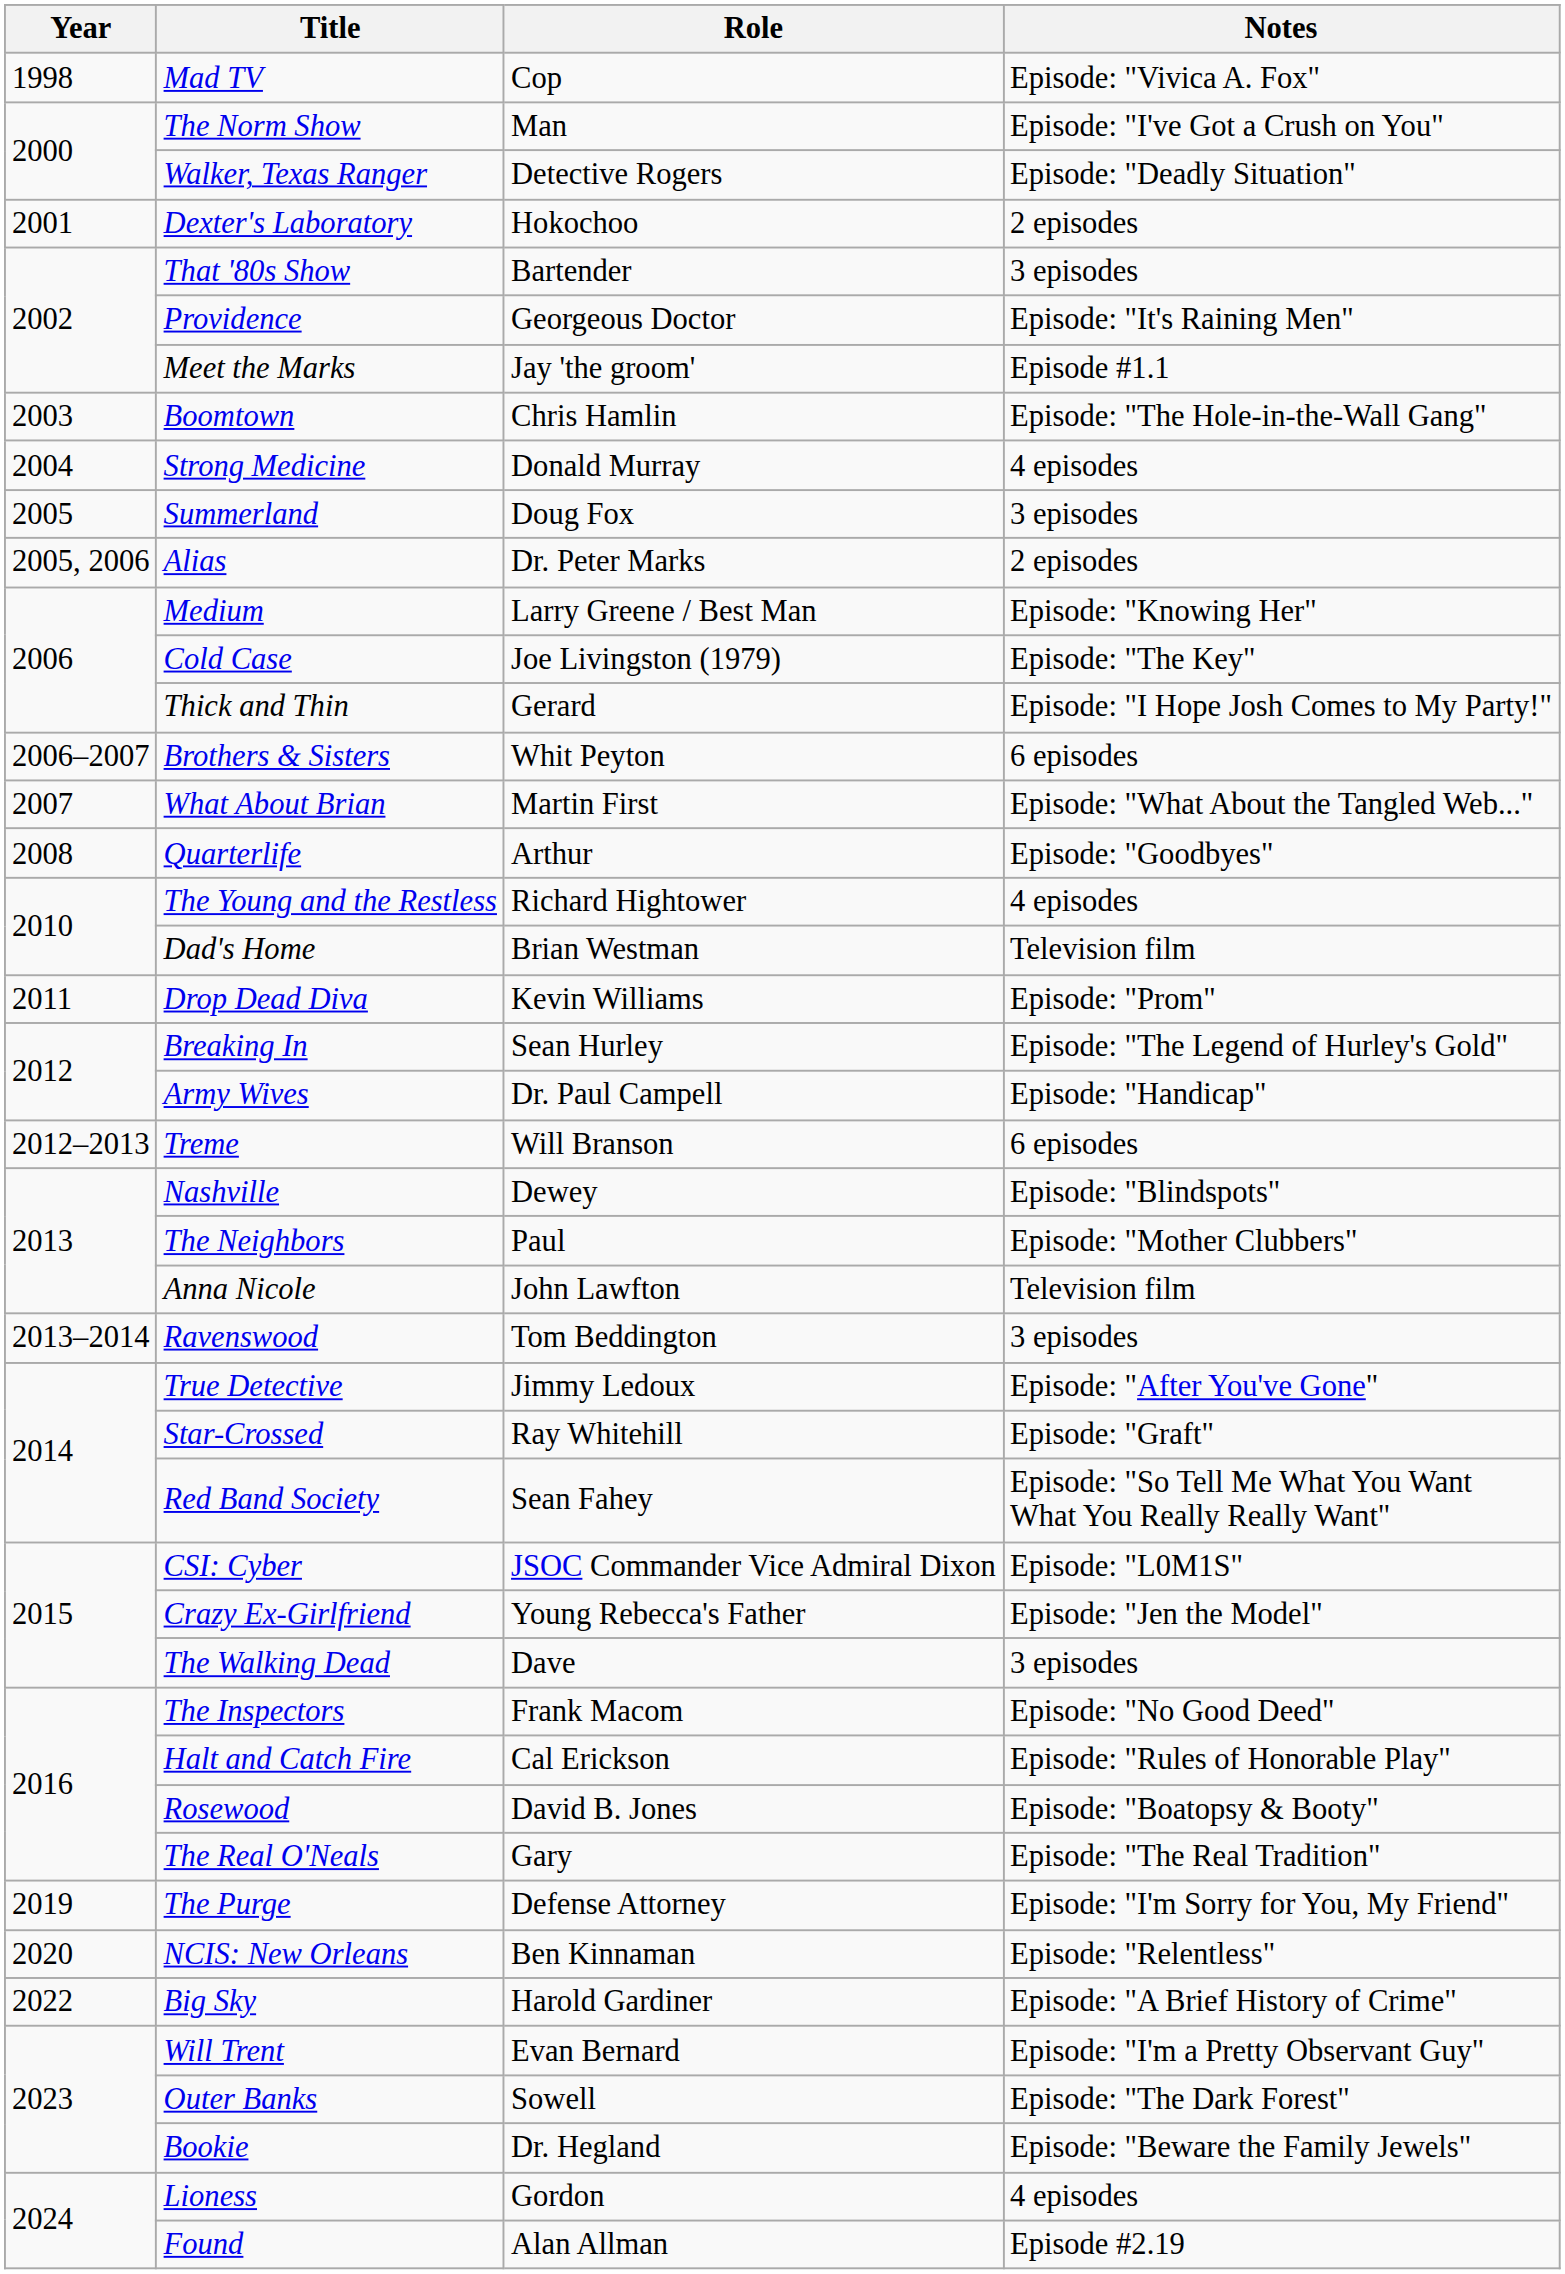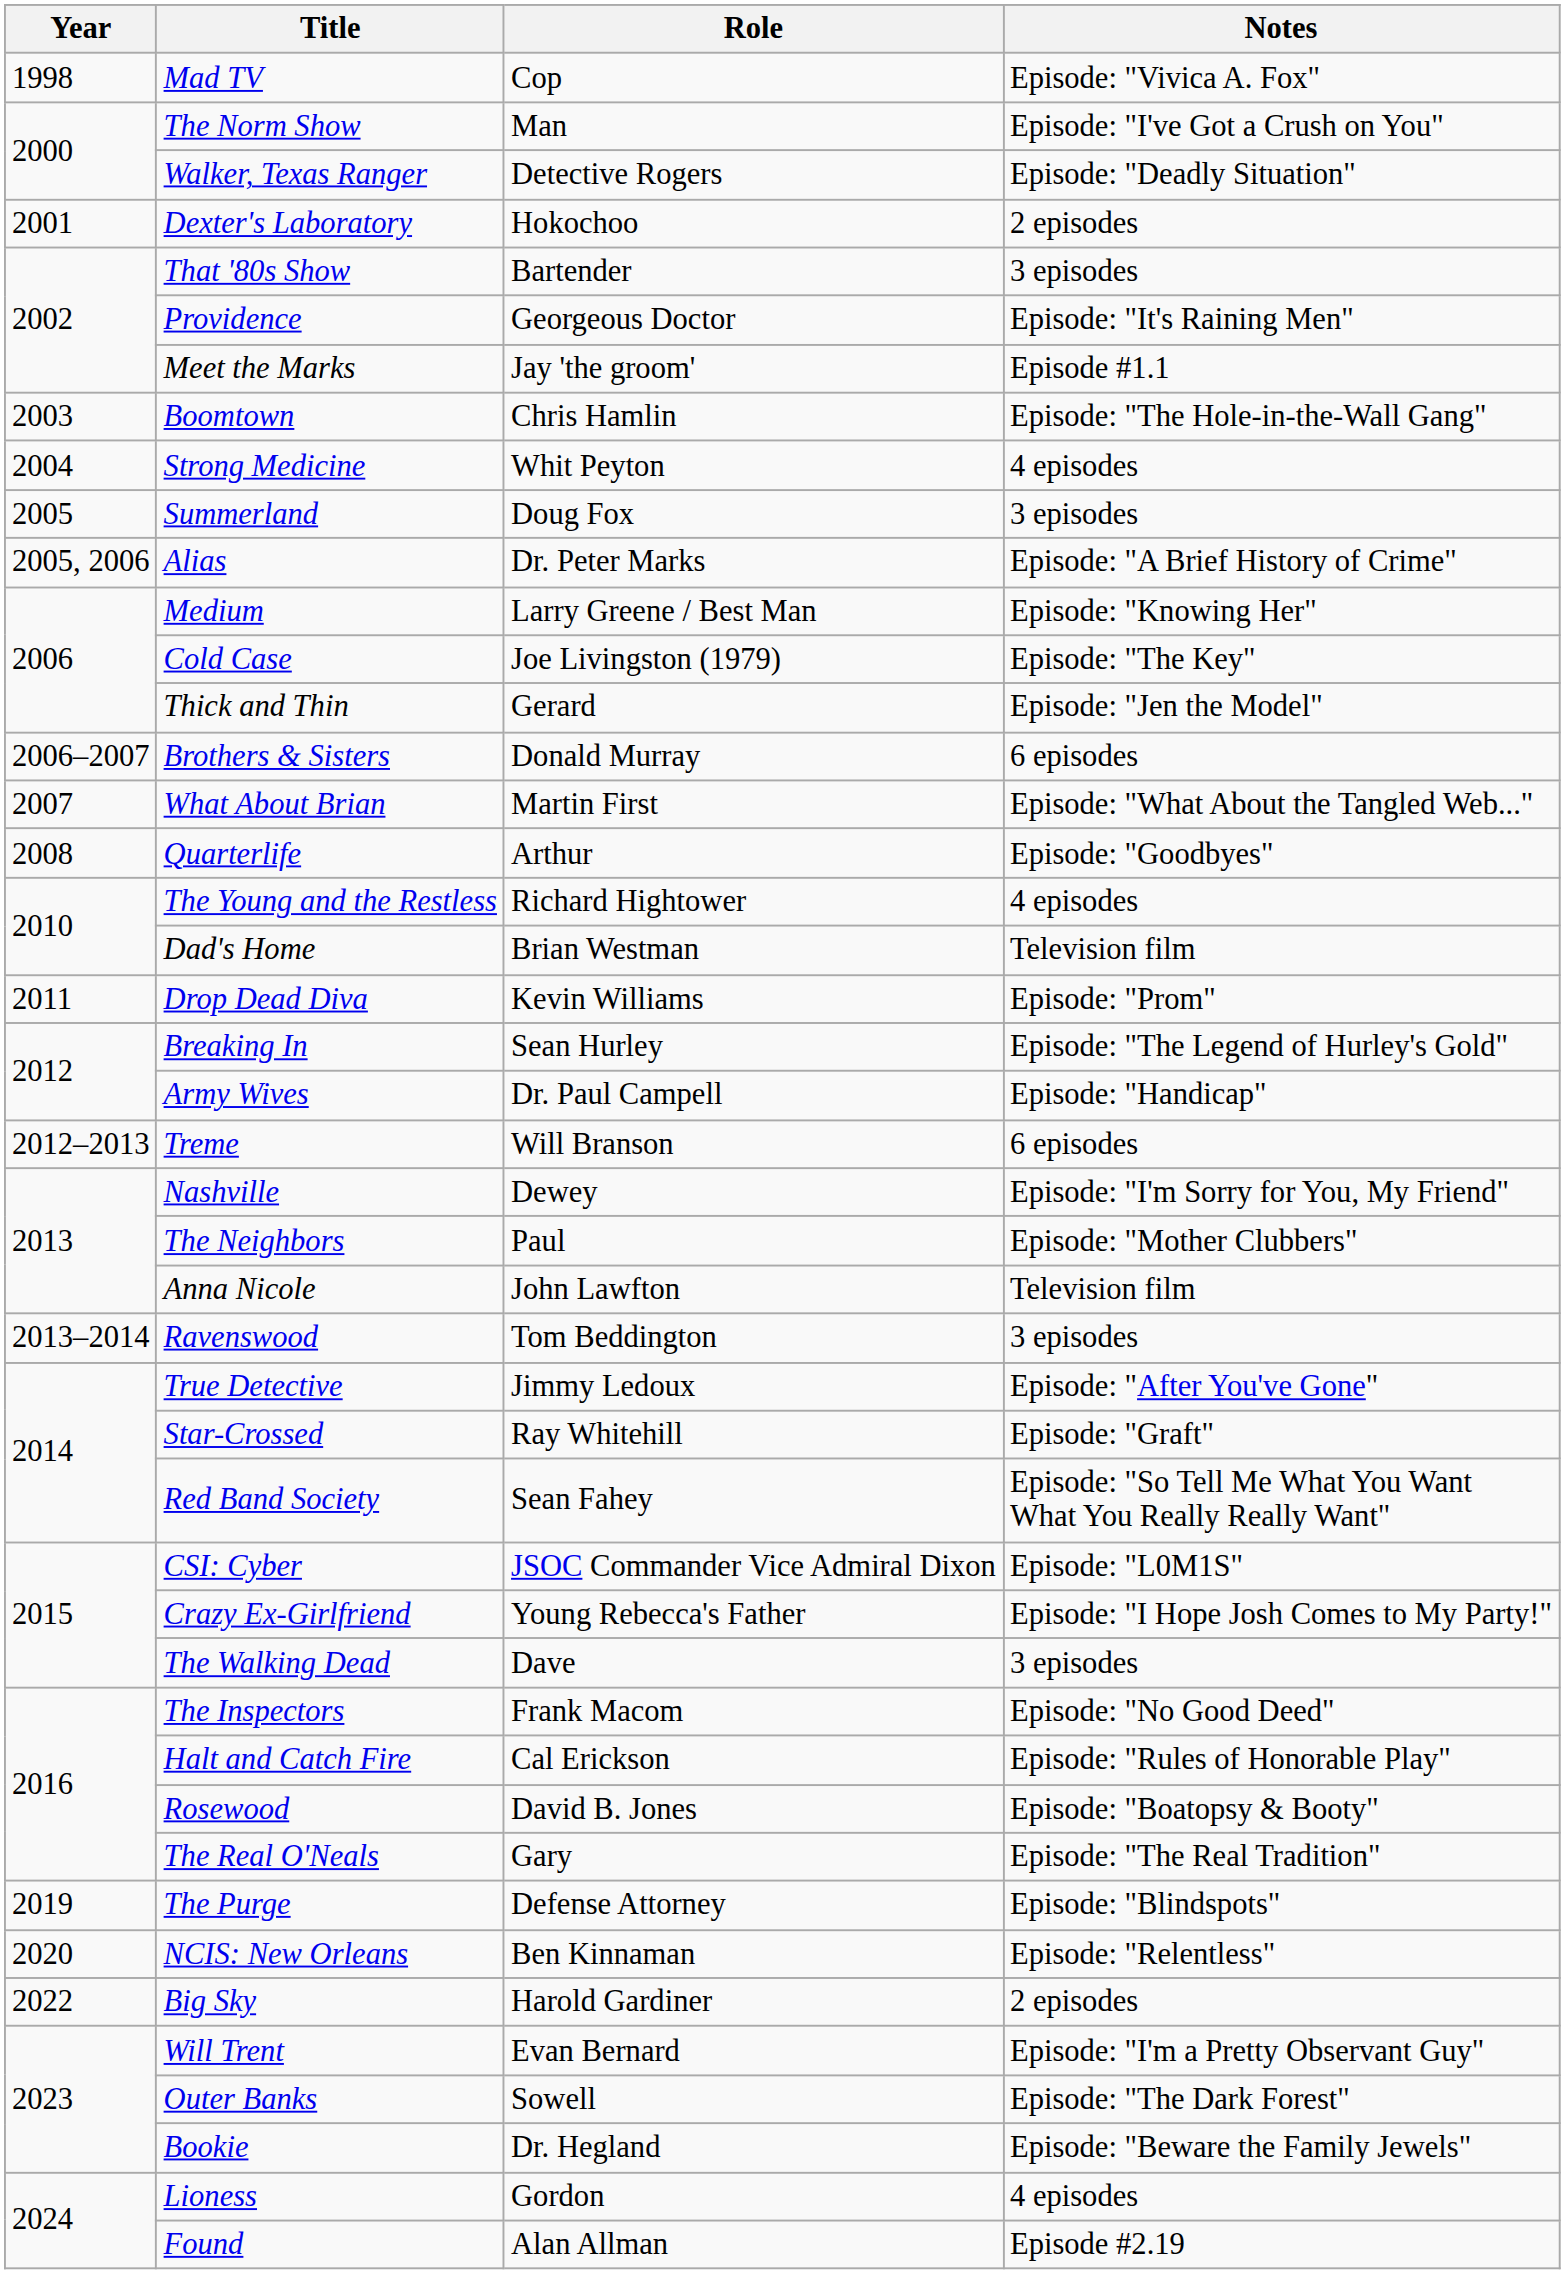(606, 464) Donald Murray -> (588, 464) Whit Peyton
(1074, 561) 2 episodes -> (1233, 561) Episode: "A Brief History of Crime"
(1281, 707) Episode: "I Hope Josh Comes to My Party!" -> (1166, 707) Episode: "Jen the Model"
(588, 755) Whit Peyton -> (606, 755) Donald Murray
(1145, 1191) Episode: "Blindspots" -> (1259, 1191) Episode: "I'm Sorry for You, My Friend"
(1166, 1614) Episode: "Jen the Model" -> (1281, 1614) Episode: "I Hope Josh Comes to My Party!"
(1259, 1904) Episode: "I'm Sorry for You, My Friend" -> (1145, 1904) Episode: "Blindspots"
(1233, 2001) Episode: "A Brief History of Crime" -> (1074, 2001) 2 episodes
